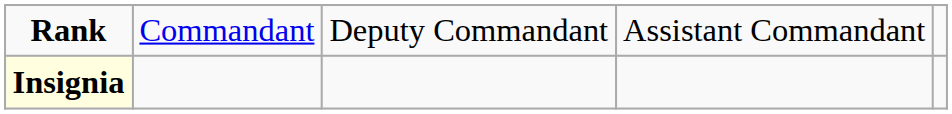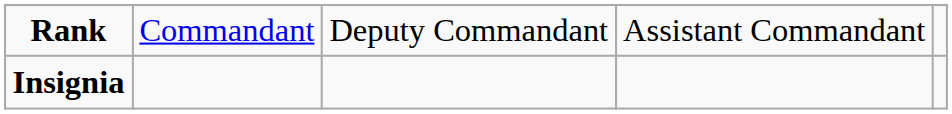(68, 81) lightyellow background -> (68, 81) no background
